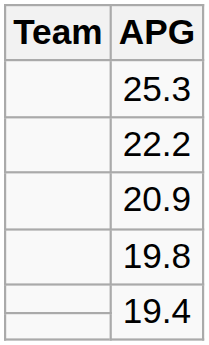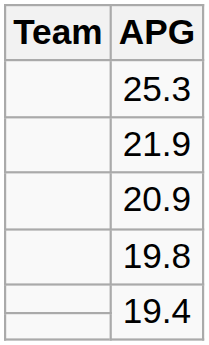(157, 144) 22.2 -> (157, 144) 21.9
